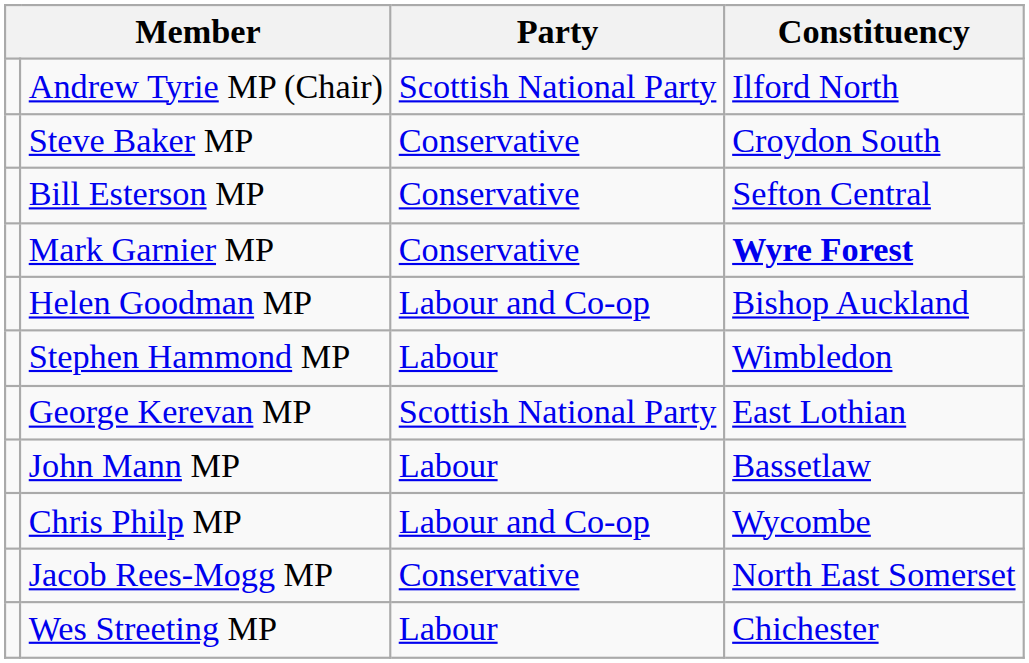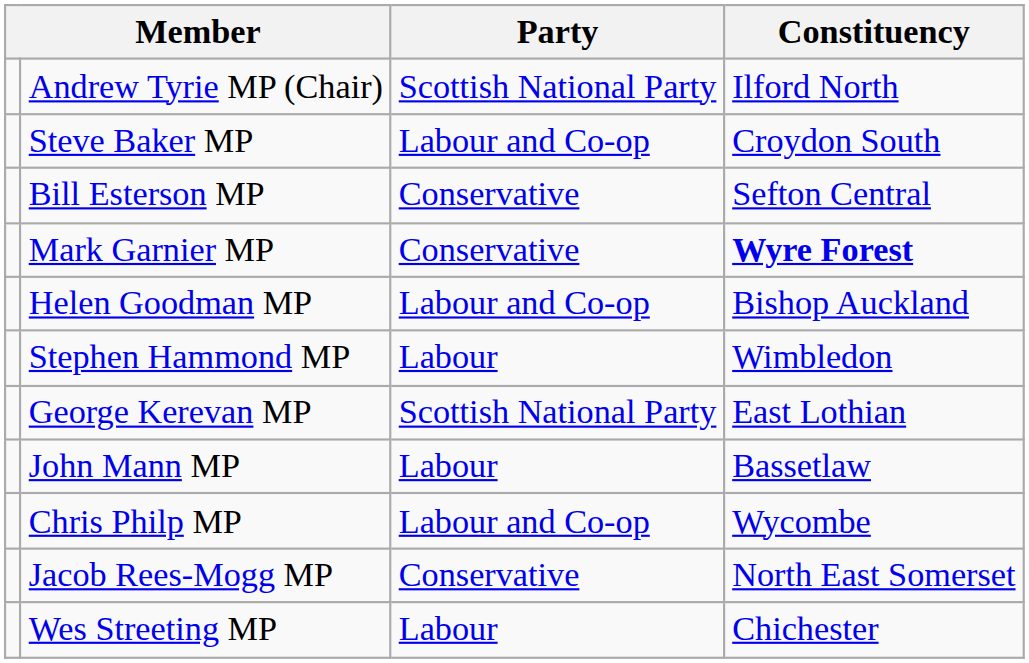(489, 140) Conservative -> (524, 140) Labour and Co-op
